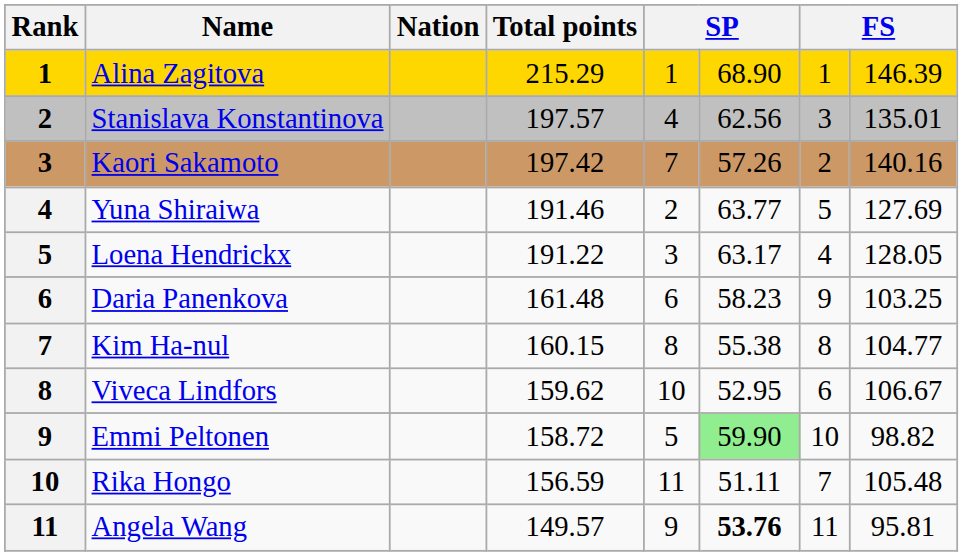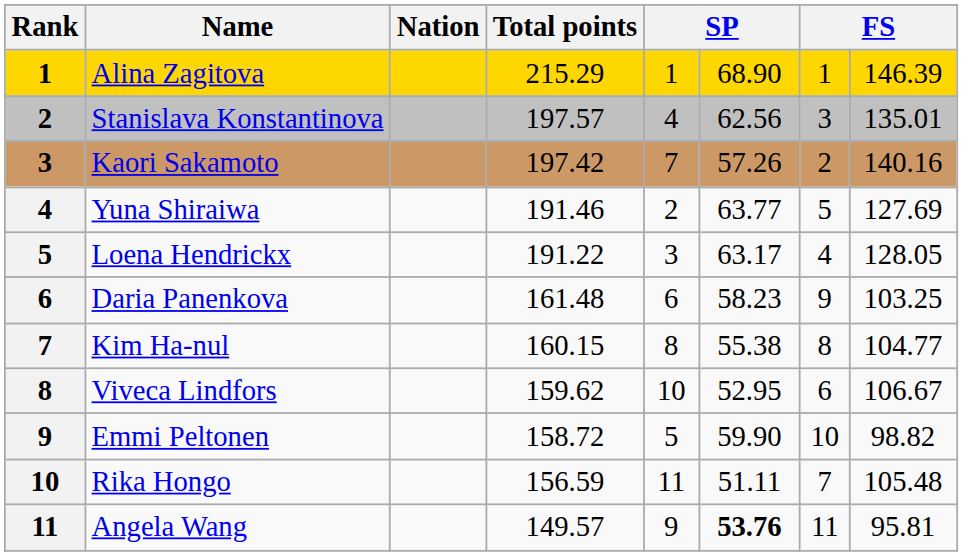(749, 436) lightgreen background -> (749, 436) no background
